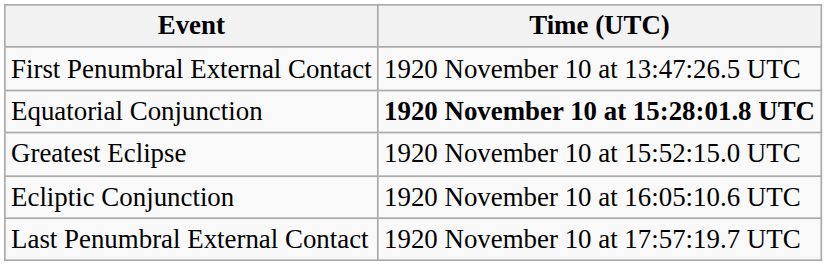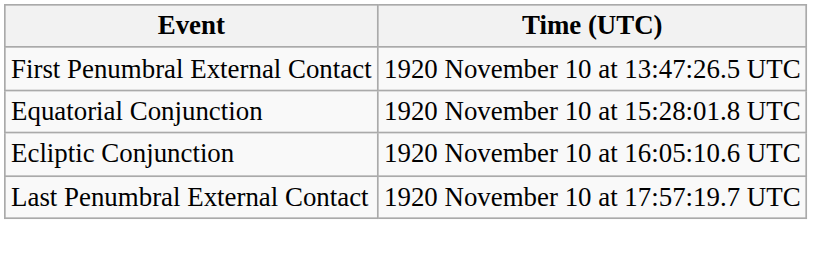(600, 111) bold -> (592, 111) normal
- row: (99, 153)
